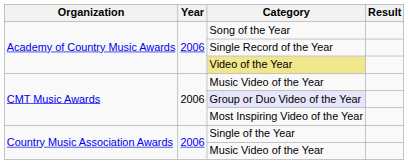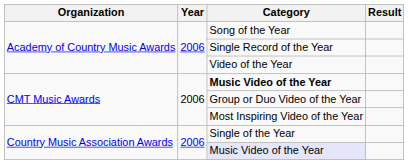(251, 64) khaki background -> (251, 64) no background
(267, 82) normal -> (270, 82) bold
(285, 99) lavender background -> (285, 99) no background
(267, 151) no background -> (267, 151) lavender background
